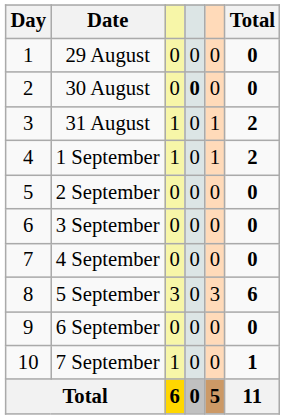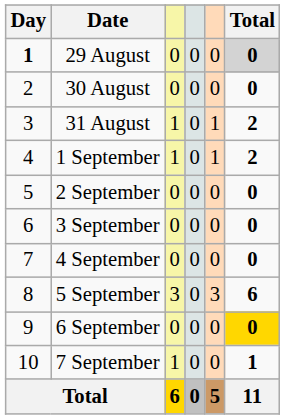(28, 55) normal -> (28, 55) bold
(252, 55) no background -> (252, 55) lightgrey background
(195, 89) bold -> (195, 89) normal
(252, 328) no background -> (252, 328) gold background
